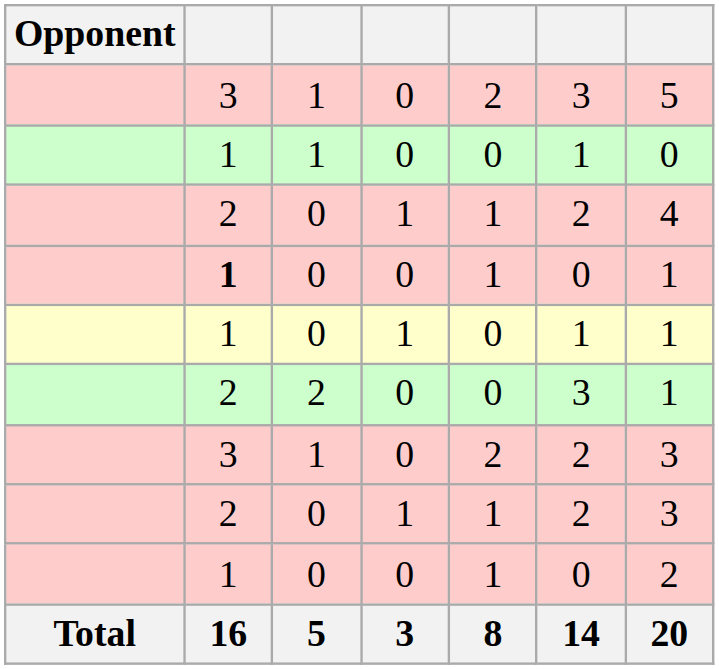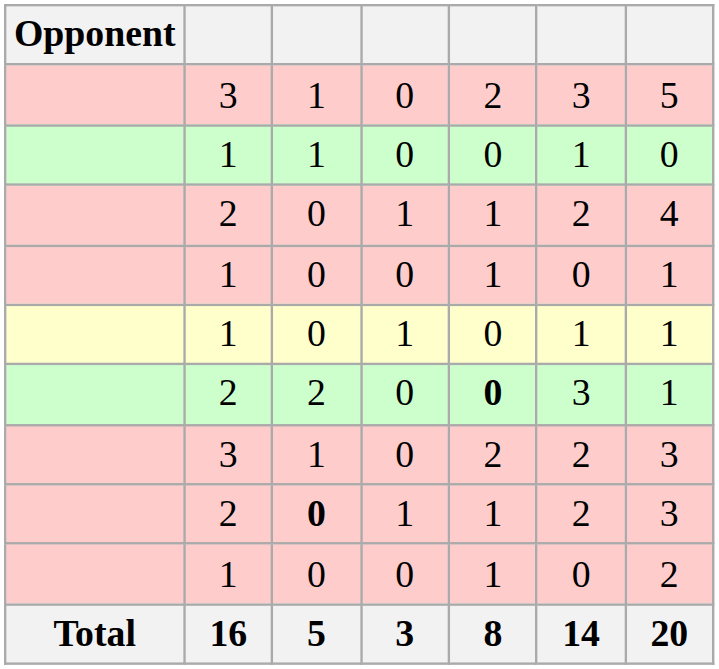(228, 273) bold -> (228, 273) normal
(493, 393) normal -> (493, 393) bold
(316, 513) normal -> (316, 513) bold
